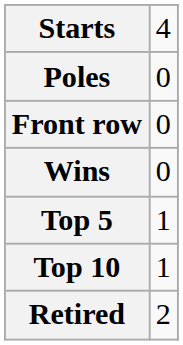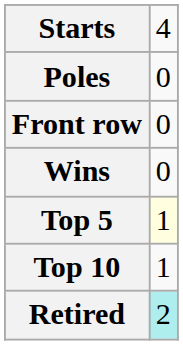(163, 219) no background -> (163, 219) lightyellow background
(163, 314) no background -> (163, 314) paleturquoise background
